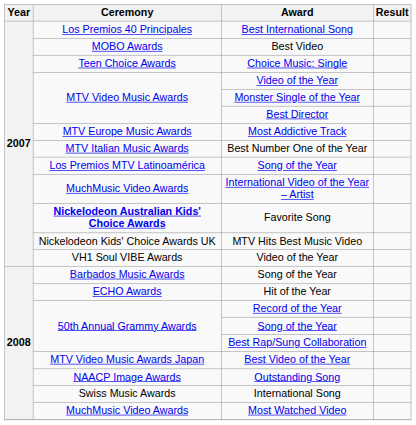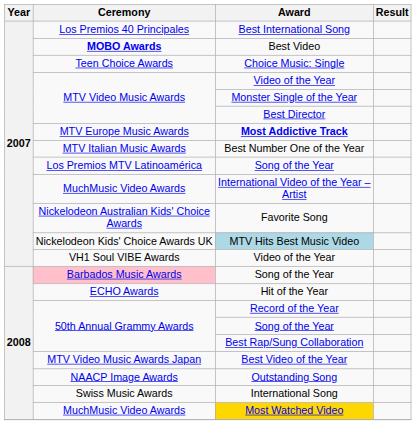(127, 47) normal -> (124, 47) bold
(297, 132) normal -> (294, 132) bold
(127, 218) bold -> (124, 218) normal
(297, 241) no background -> (294, 241) lightblue background
(127, 275) no background -> (124, 275) pink background
(297, 411) no background -> (294, 411) gold background
